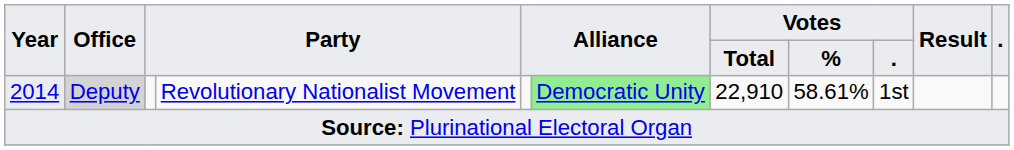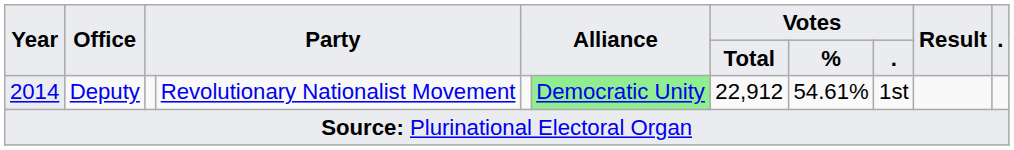(105, 93) lightgrey background -> (105, 93) no background
(749, 93) 22,910 -> (749, 93) 22,912
(831, 93) 58.61% -> (831, 93) 54.61%
